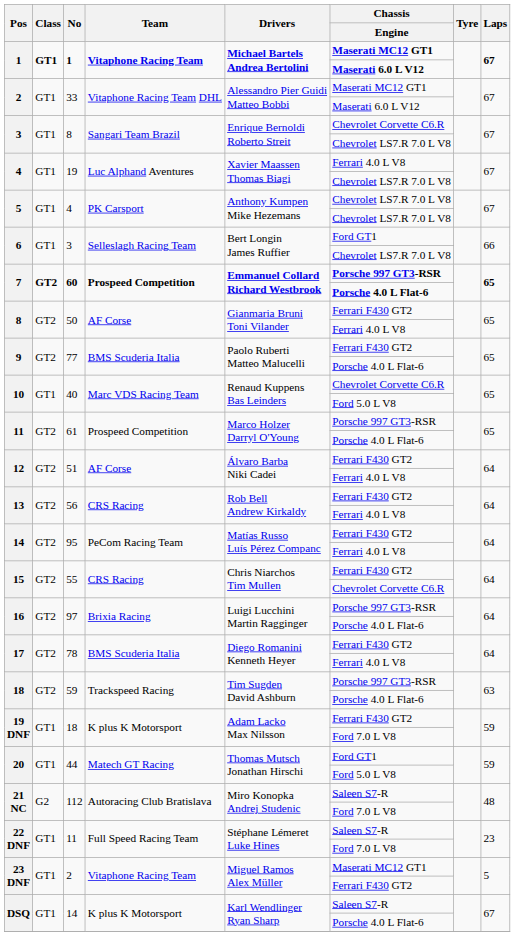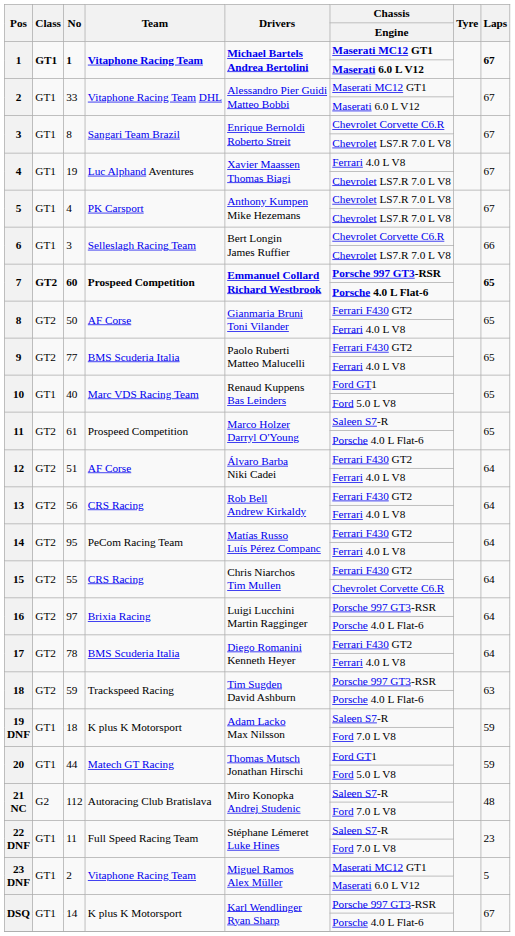(355, 236) Ford GT1 -> (388, 236) Chevrolet Corvette C6.R
(378, 366) Porsche 4.0 L Flat-6 -> (369, 366) Ferrari 4.0 L V8
(388, 384) Chevrolet Corvette C6.R -> (355, 384) Ford GT1
(384, 421) Porsche 997 GT3-RSR -> (360, 421) Saleen S7-R
(372, 718) Ferrari F430 GT2 -> (360, 718) Saleen S7-R
(372, 885) Ferrari F430 GT2 -> (376, 885) Maserati 6.0 L V12
(360, 904) Saleen S7-R -> (384, 904) Porsche 997 GT3-RSR
